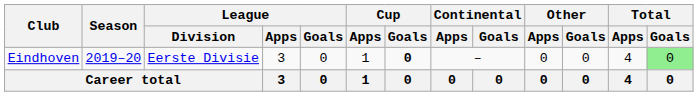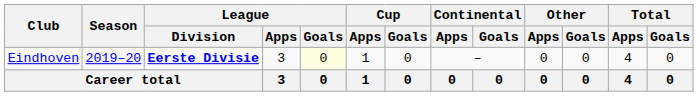(203, 59) normal -> (203, 59) bold
(323, 59) no background -> (323, 59) lightyellow background
(408, 59) bold -> (408, 59) normal
(670, 59) lightgreen background -> (670, 59) no background
